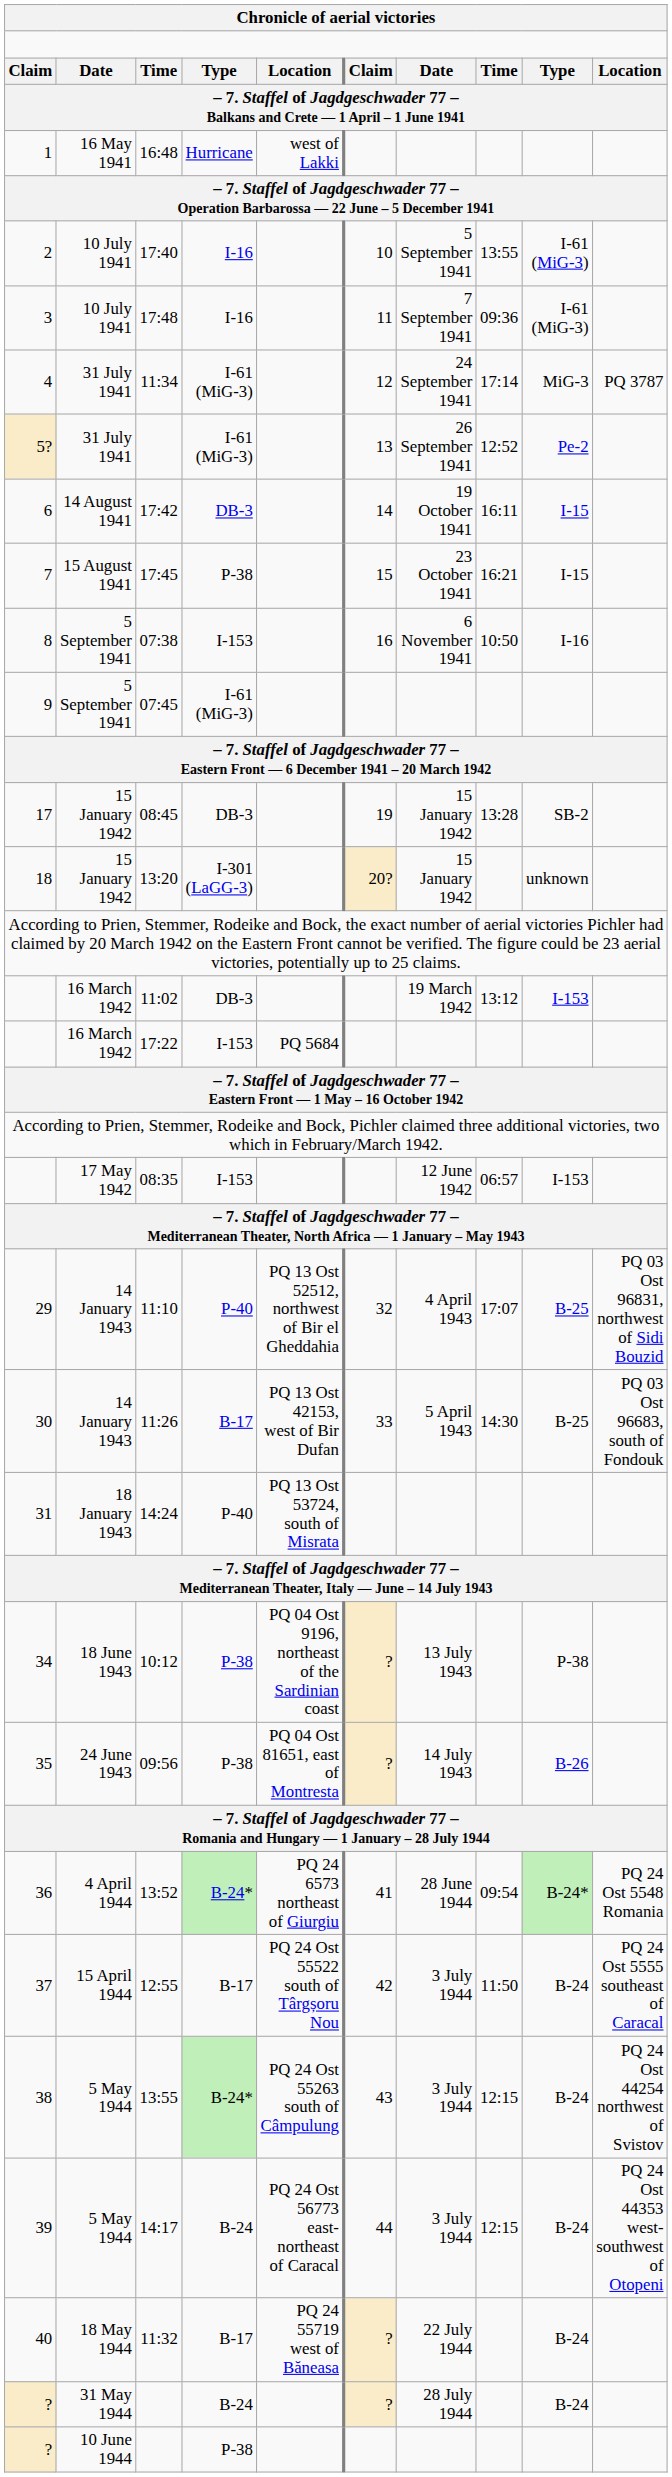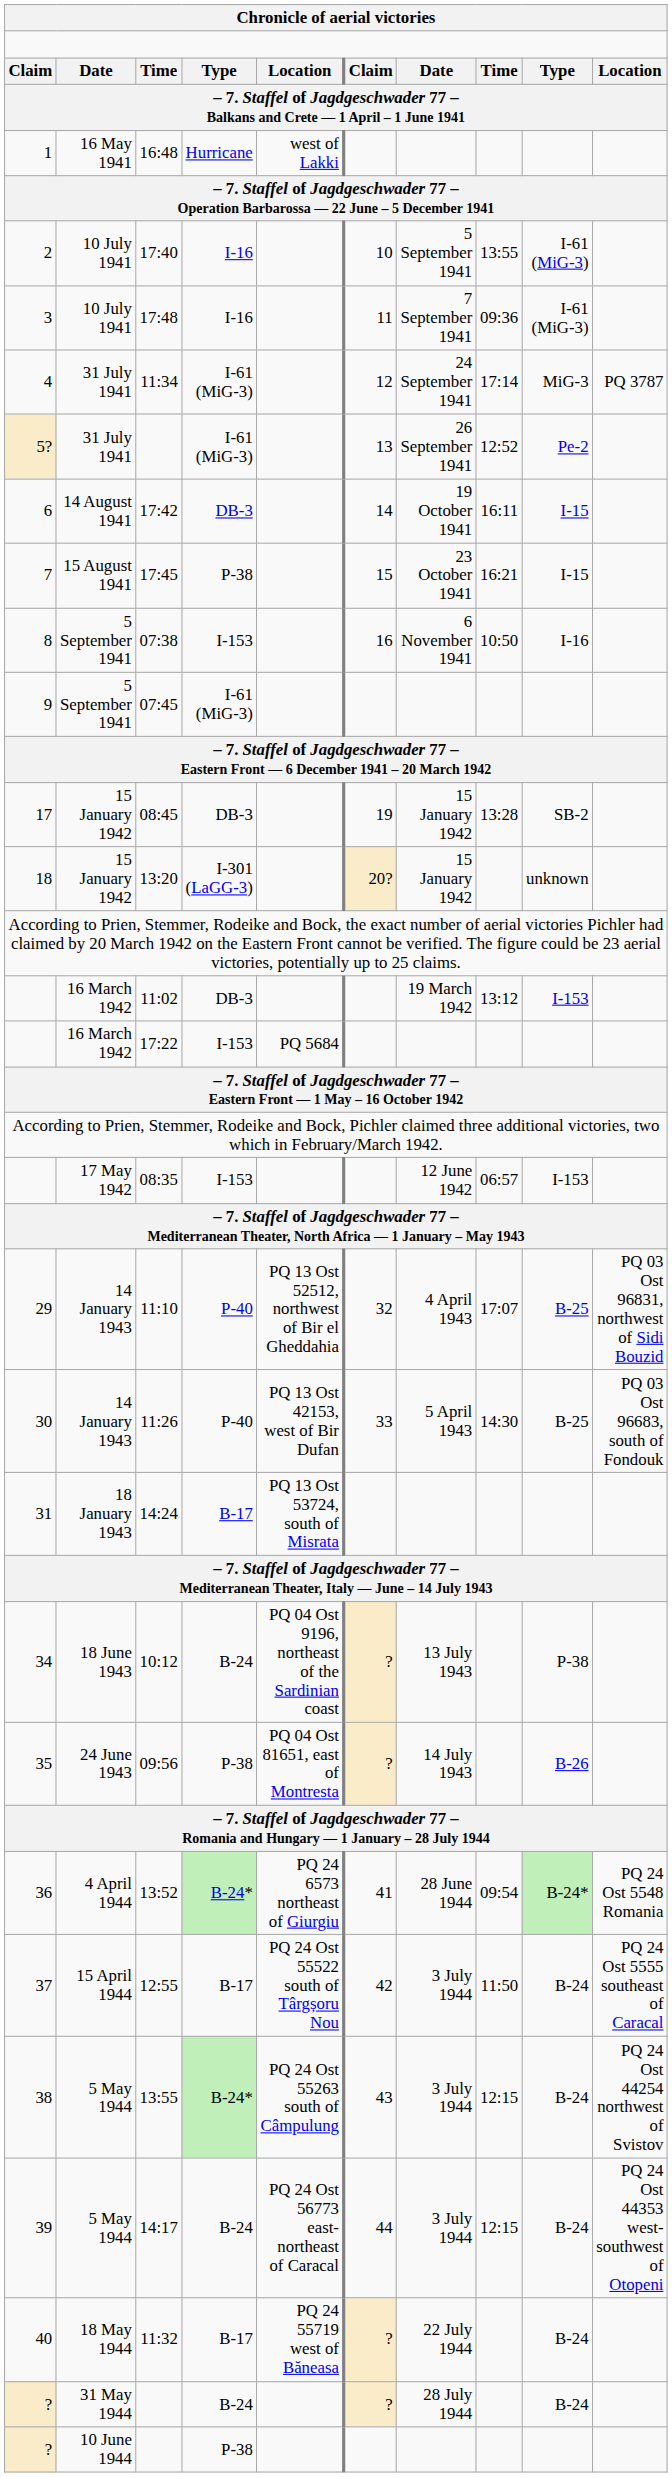(236, 1421) B-17 -> (237, 1421) P-40
(237, 1513) P-40 -> (236, 1513) B-17
(237, 1661) P-38 -> (236, 1661) B-24
